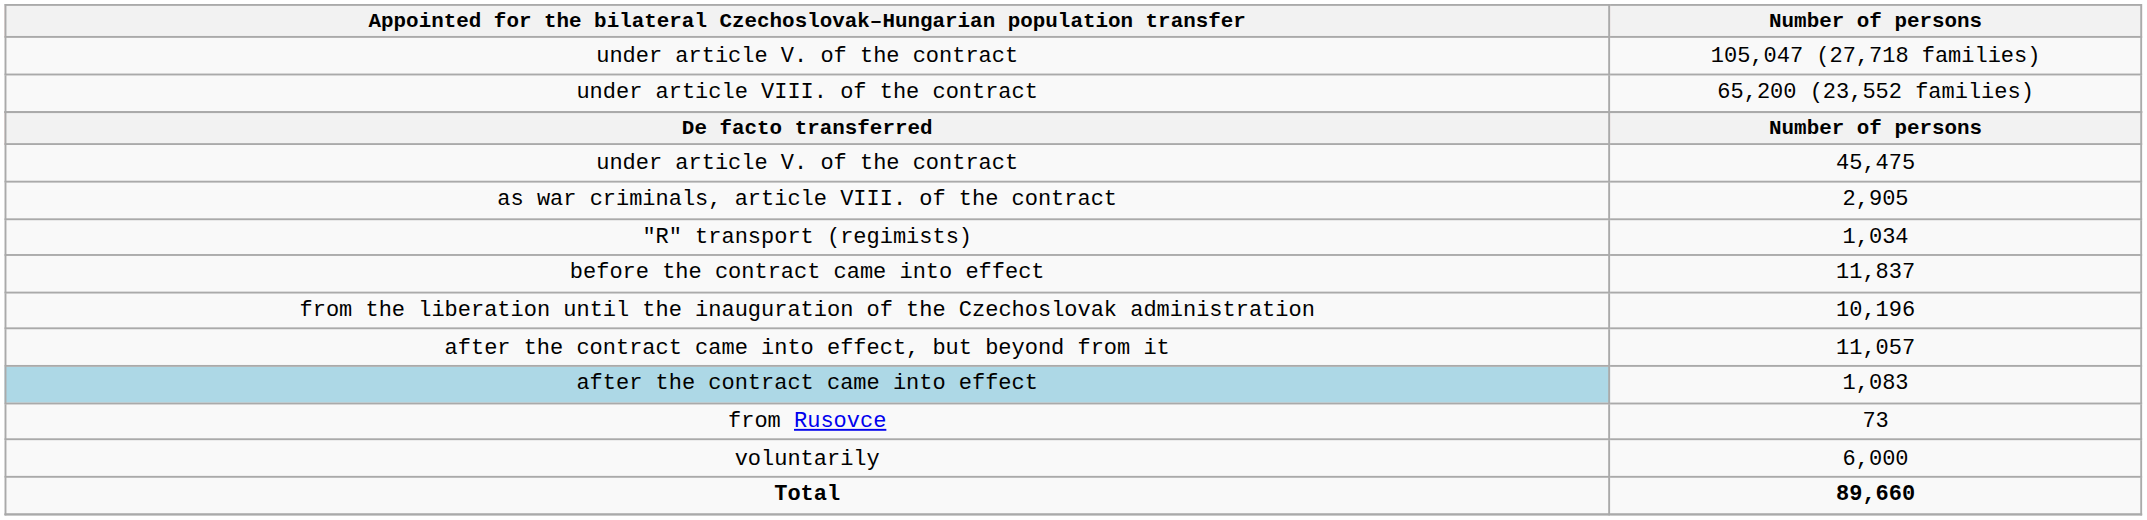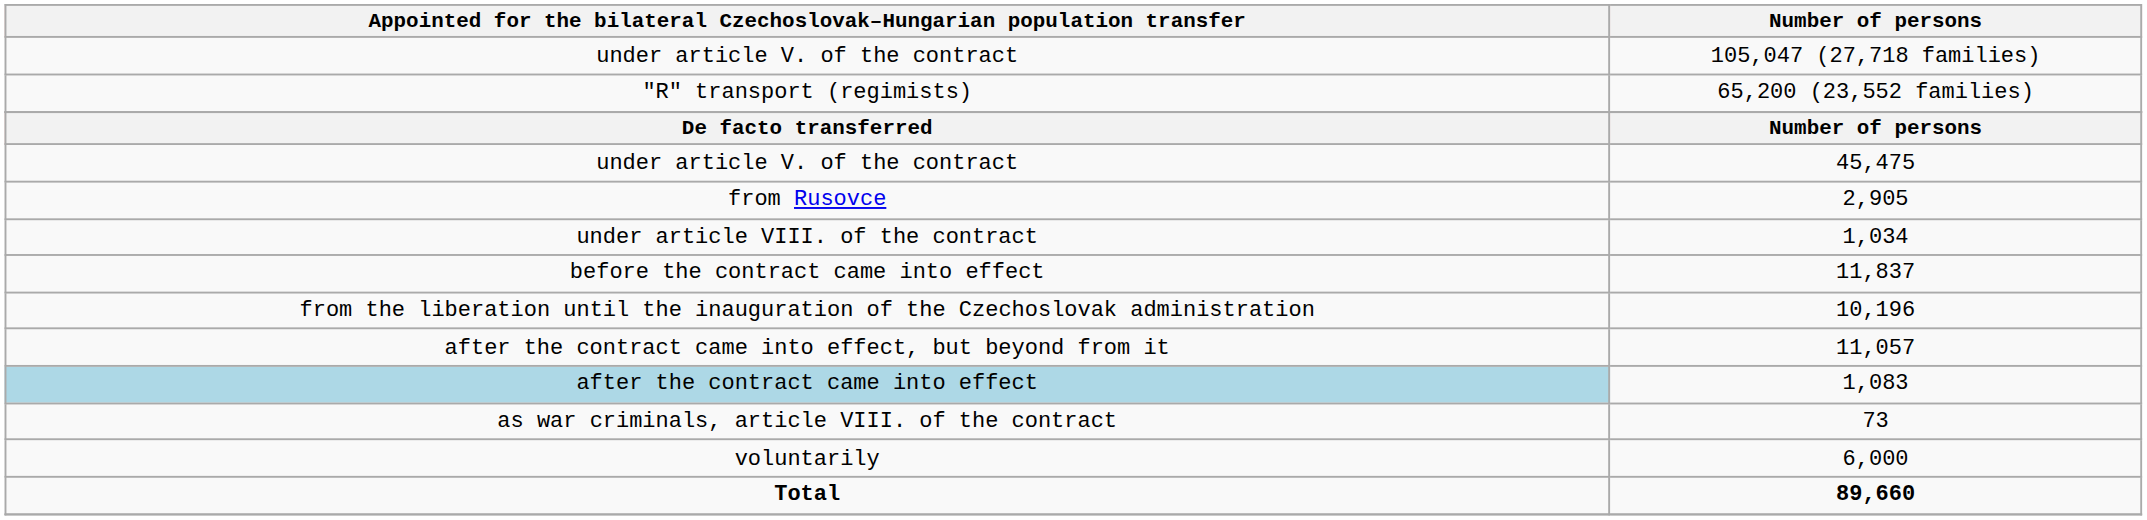(807, 93) under article VIII. of the contract -> (807, 93) "R" transport (regimists)
(807, 200) as war criminals, article VIII. of the contract -> (807, 200) from Rusovce
(807, 236) "R" transport (regimists) -> (807, 236) under article VIII. of the contract
(807, 421) from Rusovce -> (807, 421) as war criminals, article VIII. of the contract
